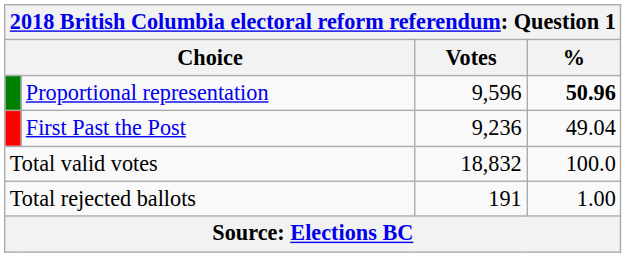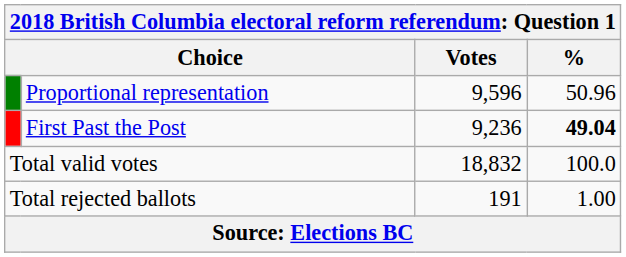(591, 92) bold -> (591, 92) normal
(591, 127) normal -> (591, 127) bold
